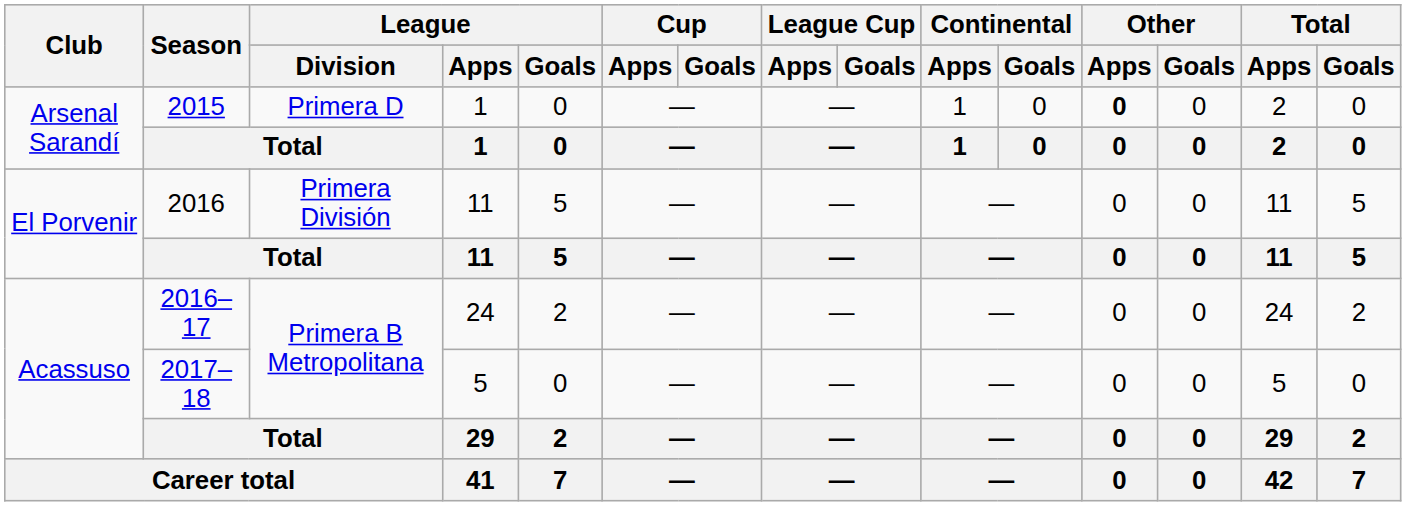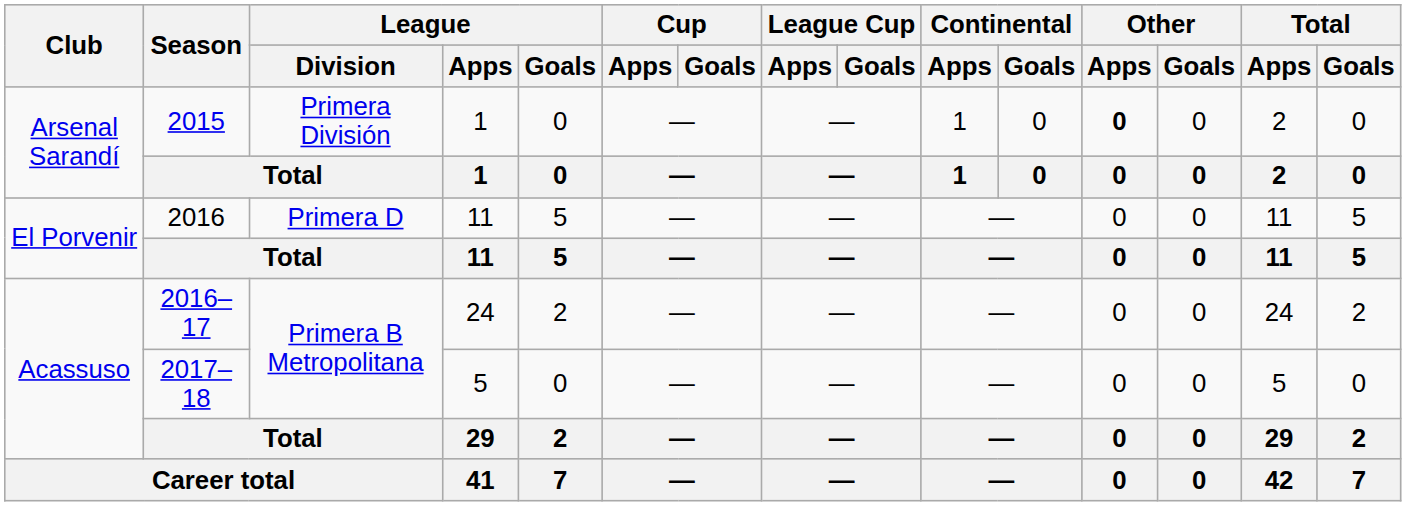(346, 106) Primera D -> (346, 121) Primera División
(346, 202) Primera División -> (346, 217) Primera D
